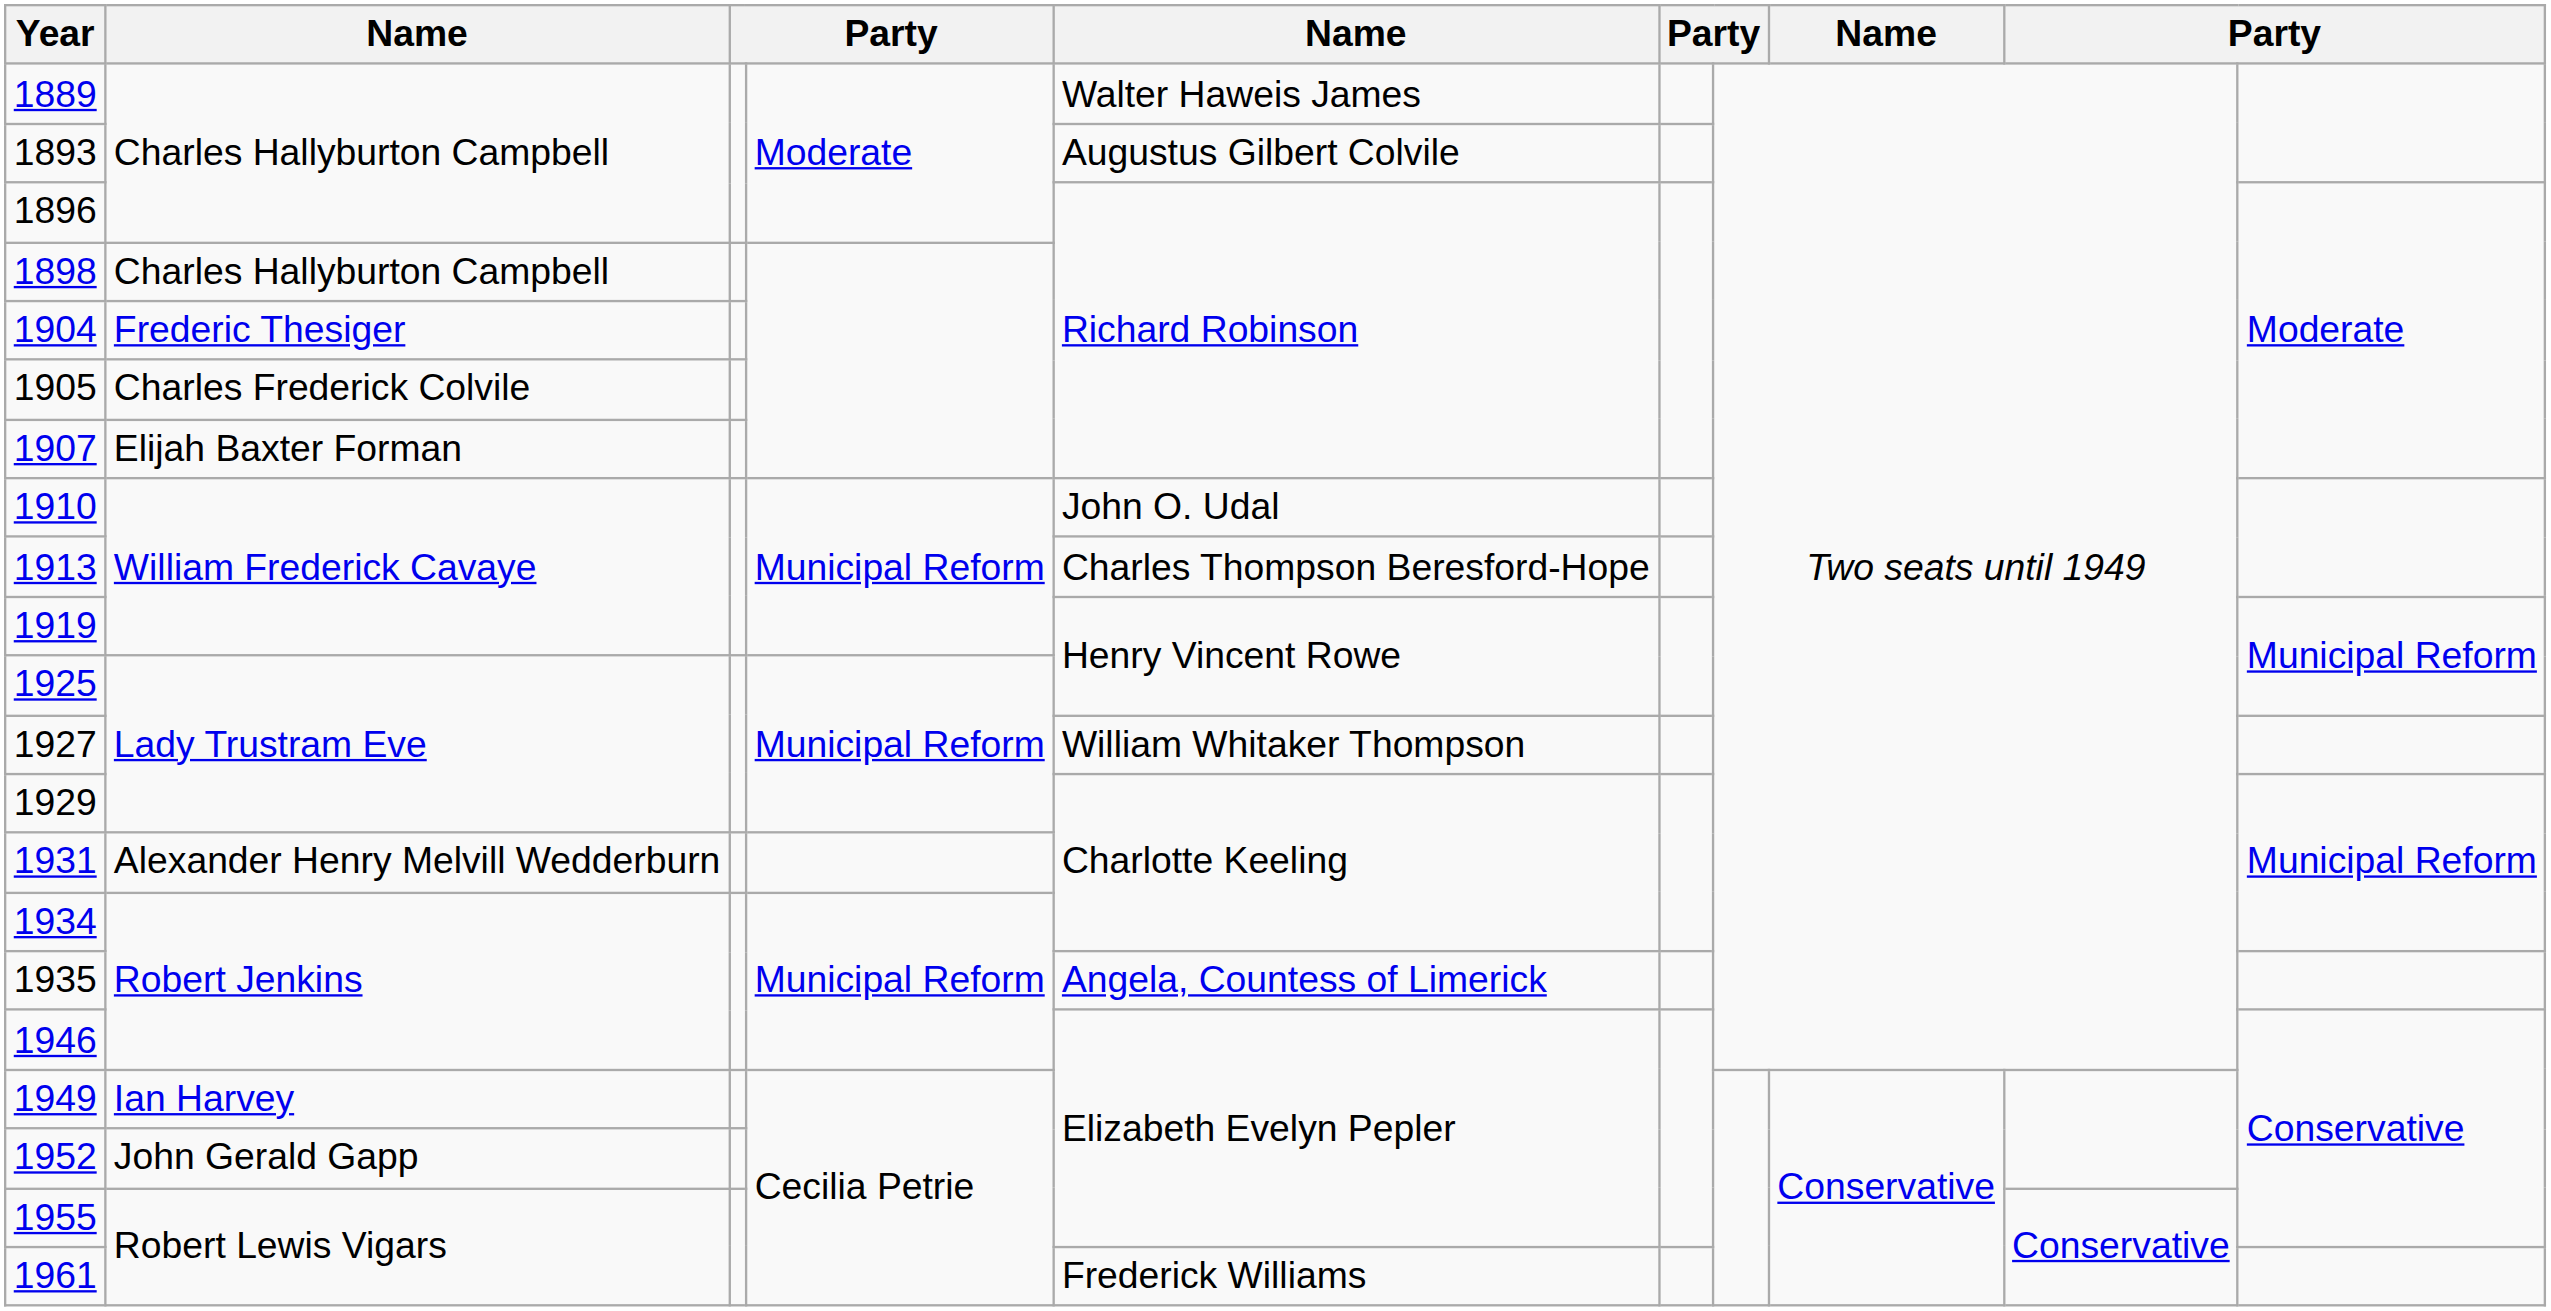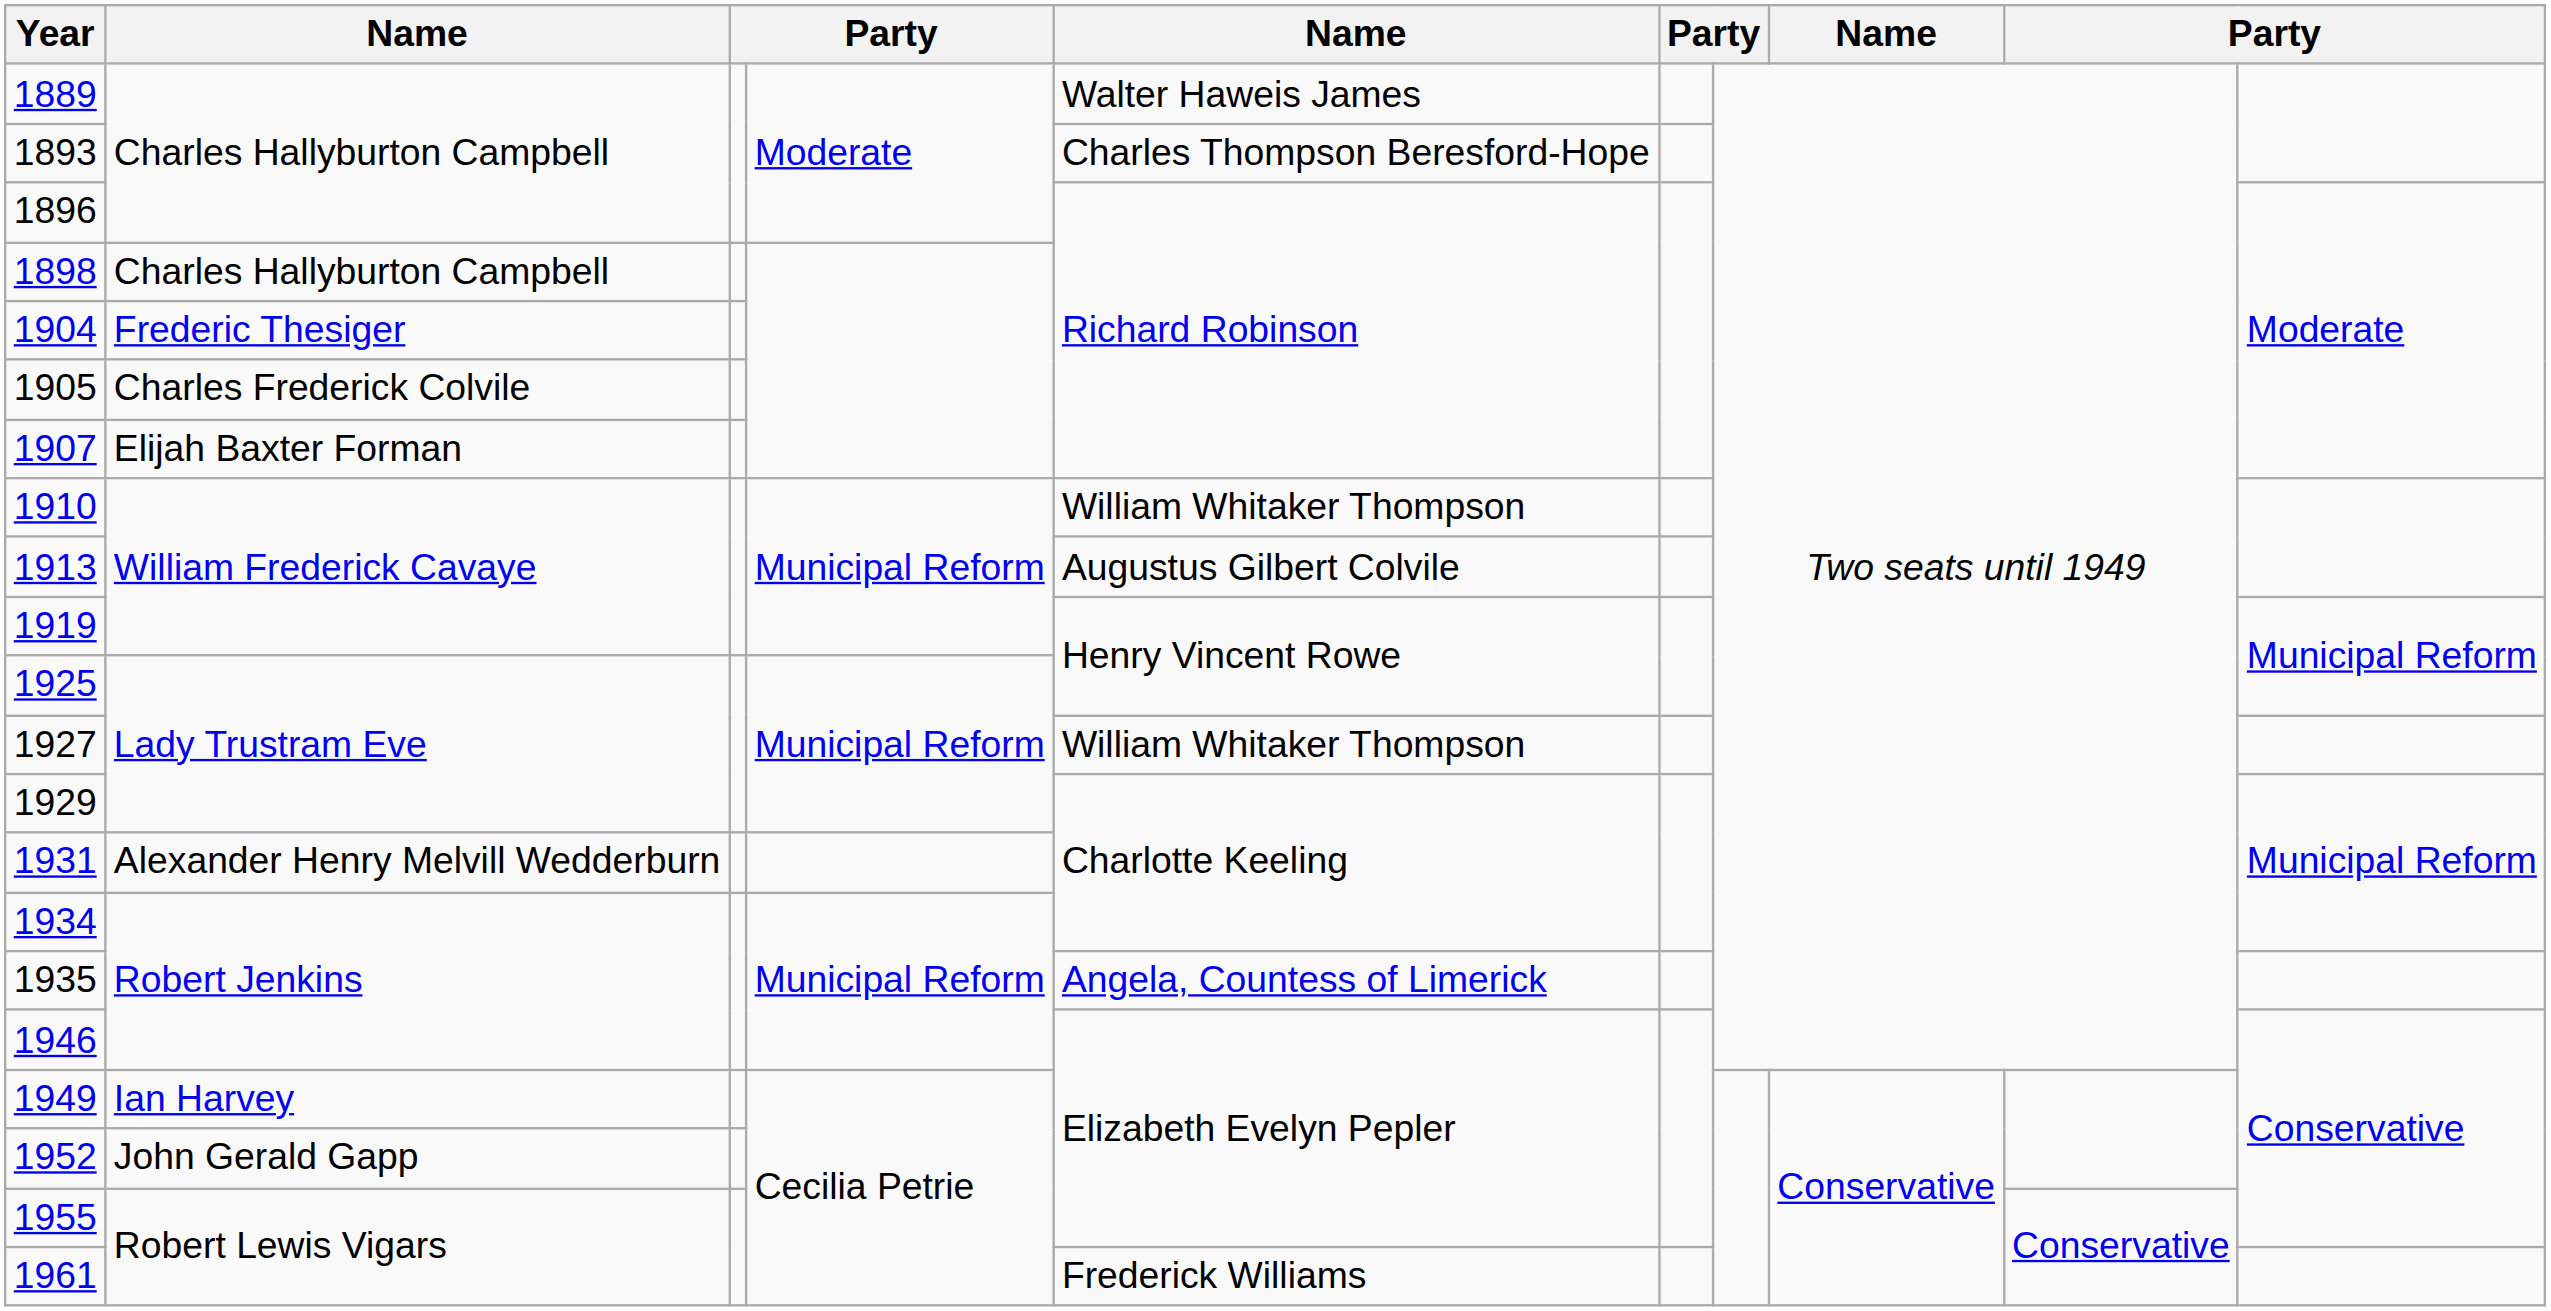(1261, 152) Augustus Gilbert Colvile -> (1356, 152) Charles Thompson Beresford-Hope
(1171, 507) John O. Udal -> (1294, 507) William Whitaker Thompson
(1356, 566) Charles Thompson Beresford-Hope -> (1261, 566) Augustus Gilbert Colvile
